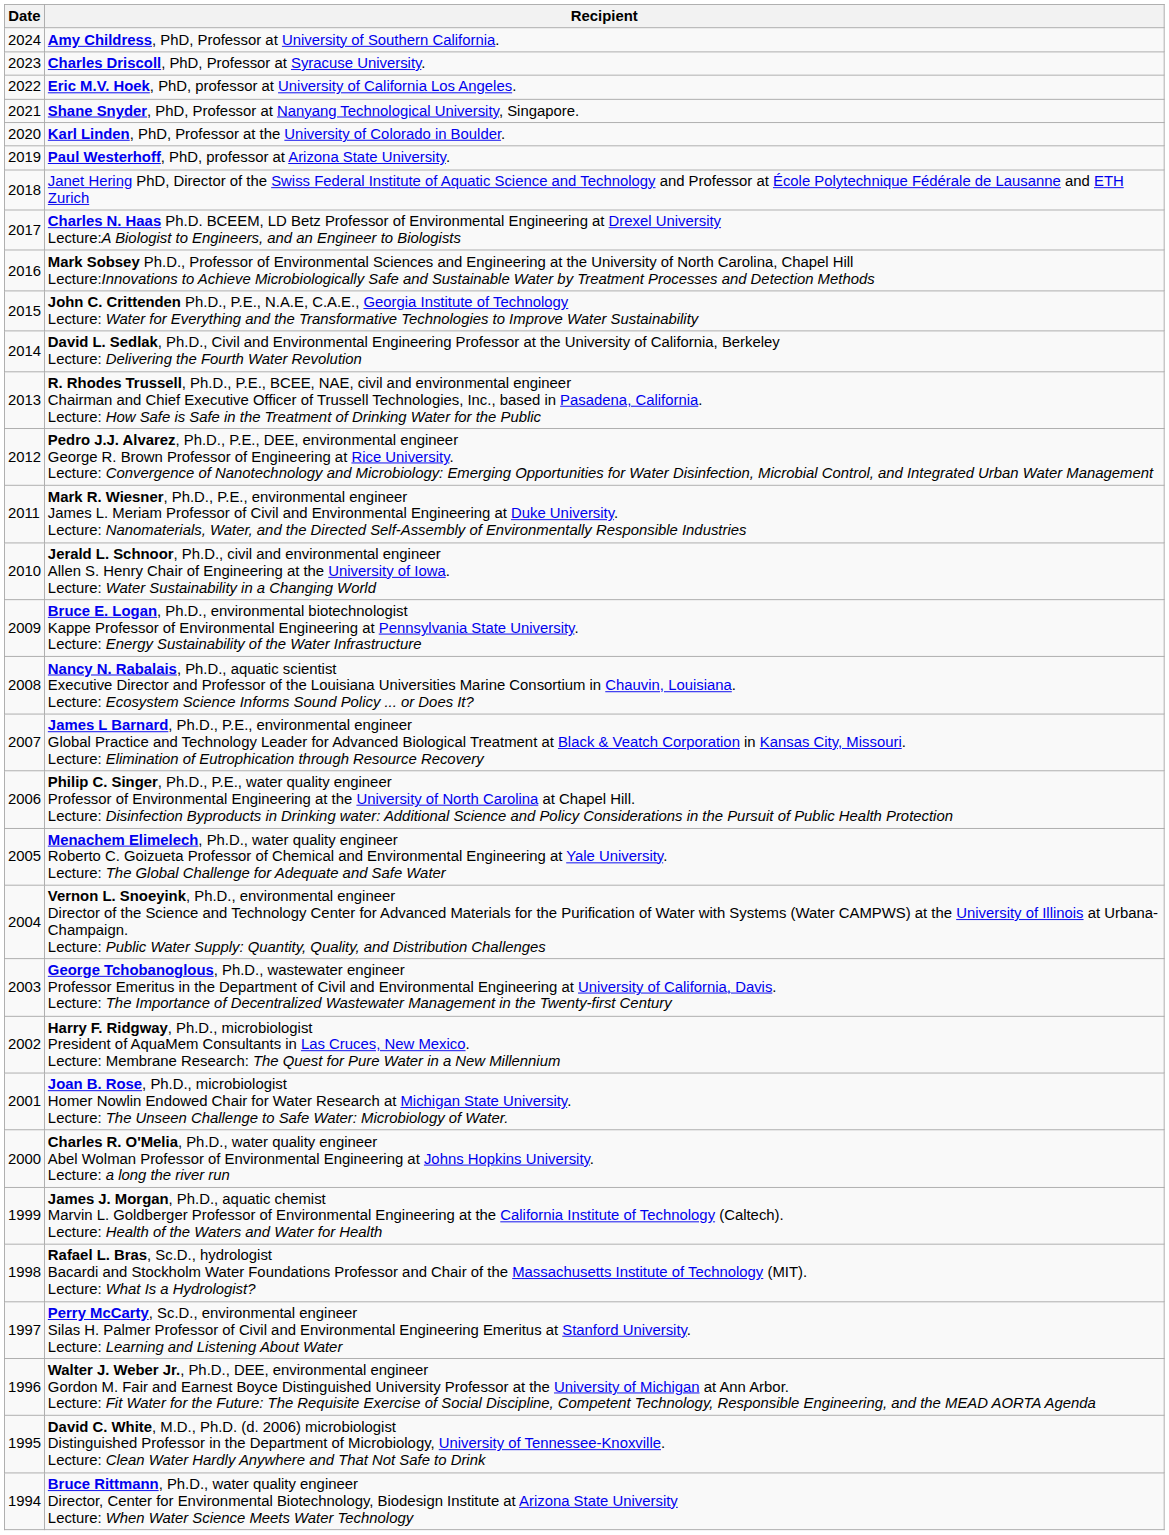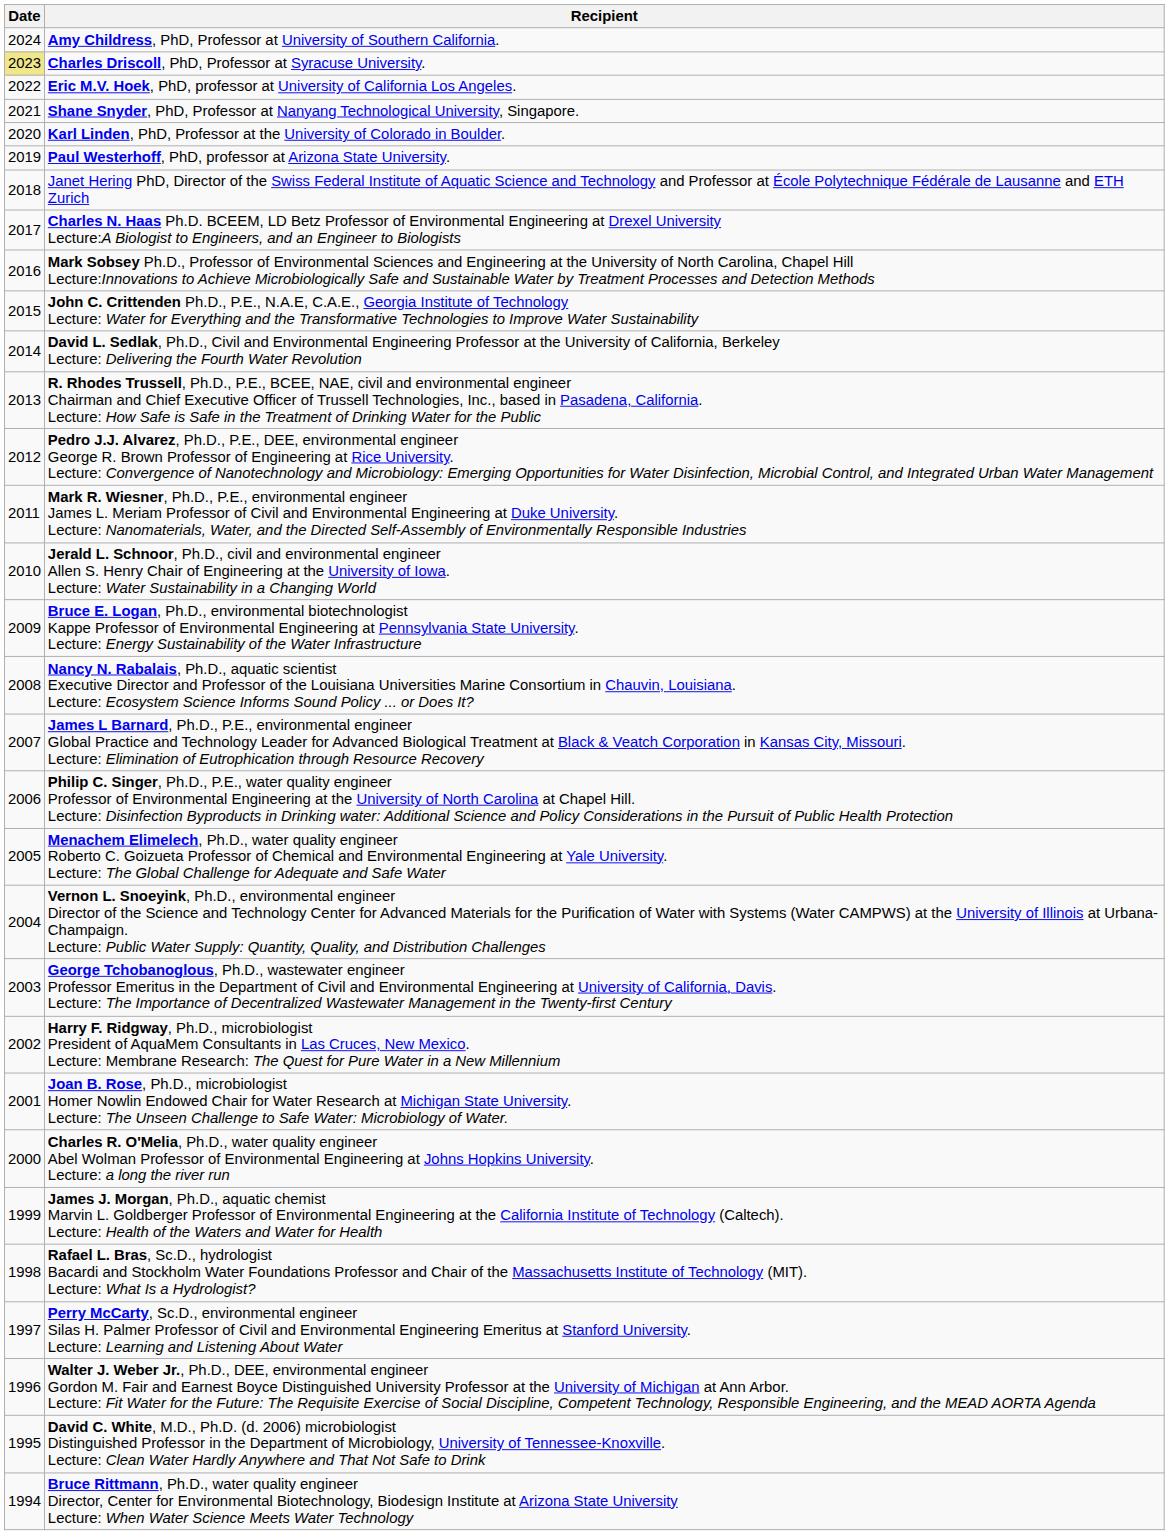(24, 63) no background -> (24, 63) khaki background
